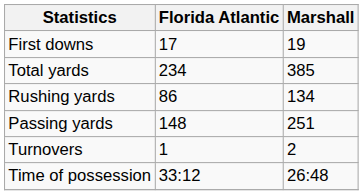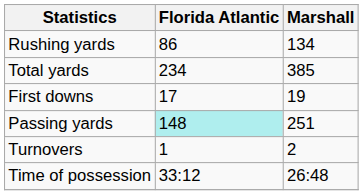rows swapped: (51, 44) <-> (62, 96)
(173, 123) no background -> (173, 123) paleturquoise background
